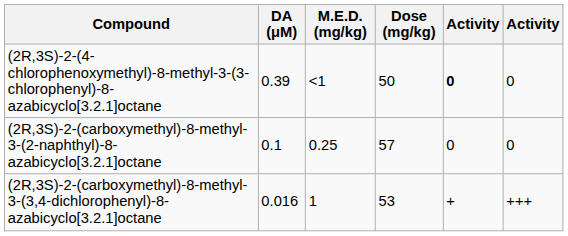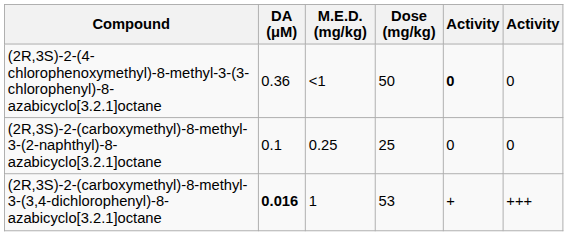(276, 80) 0.39 -> (276, 80) 0.36
(387, 145) 57 -> (387, 145) 25
(280, 202) normal -> (280, 202) bold
